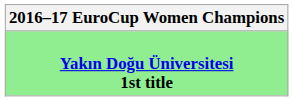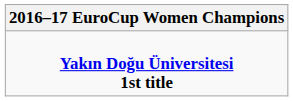(147, 72) lightgreen background -> (147, 72) no background
